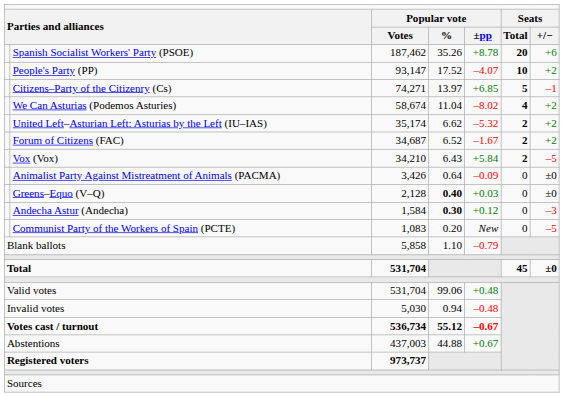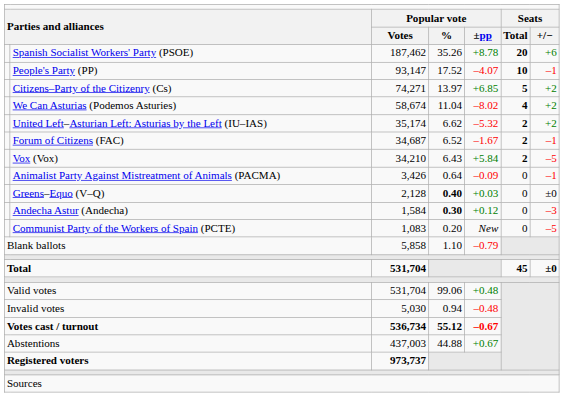(551, 70) +2 -> (551, 70) –1
(551, 88) –1 -> (551, 88) +2
(551, 140) +2 -> (551, 140) –1
(551, 175) ±0 -> (551, 175) –1
